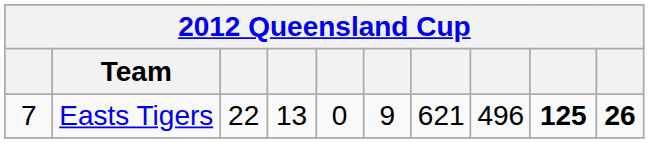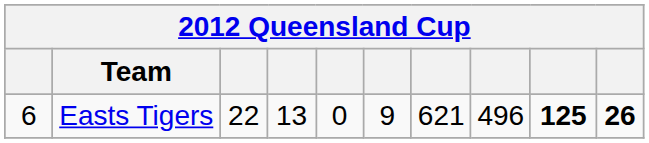(29, 115) 7 -> (29, 115) 6
